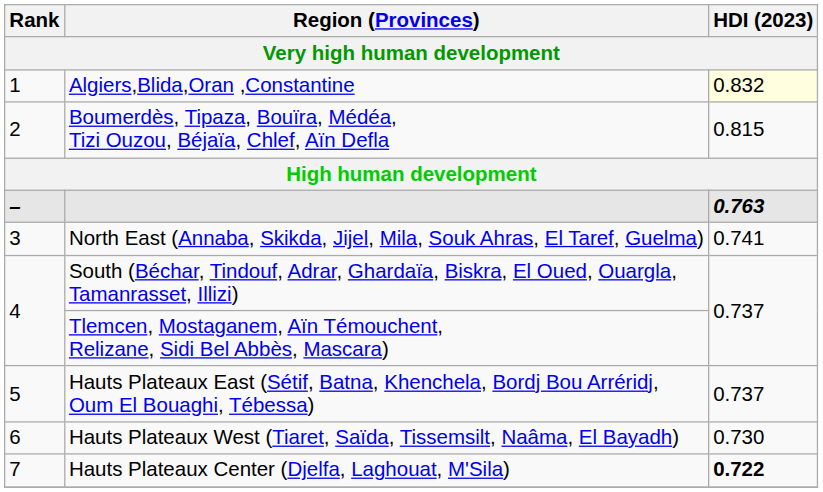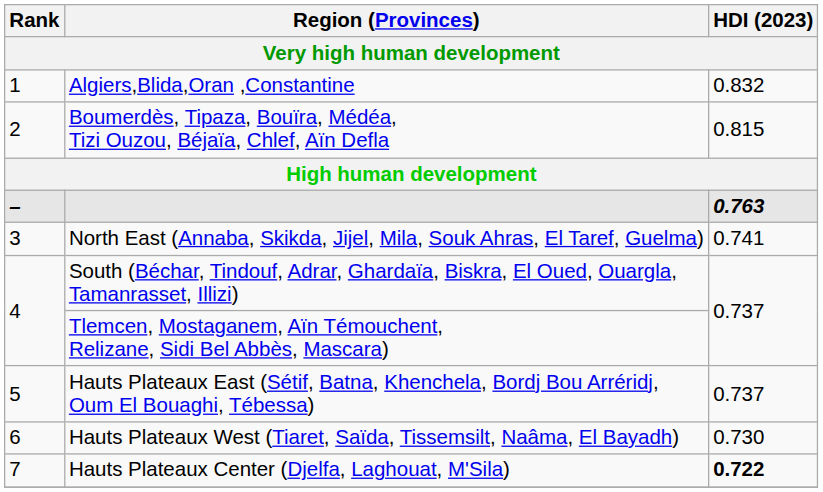(739, 85) lightyellow background -> (739, 85) no background
